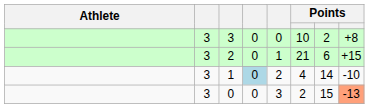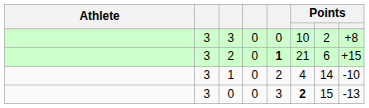(279, 56) normal -> (279, 56) bold
(255, 75) lightblue background -> (255, 75) no background
(303, 94) normal -> (303, 94) bold
(351, 94) lightsalmon background -> (351, 94) no background
